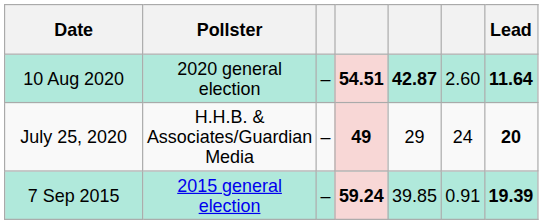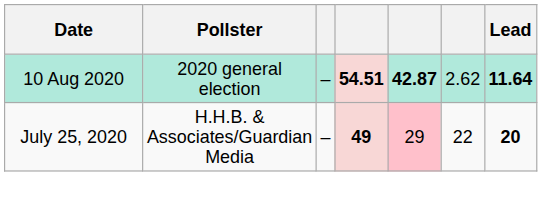(463, 79) 2.60 -> (463, 79) 2.62
(414, 137) no background -> (414, 137) pink background
(463, 137) 24 -> (463, 137) 22
- row: (74, 196)
